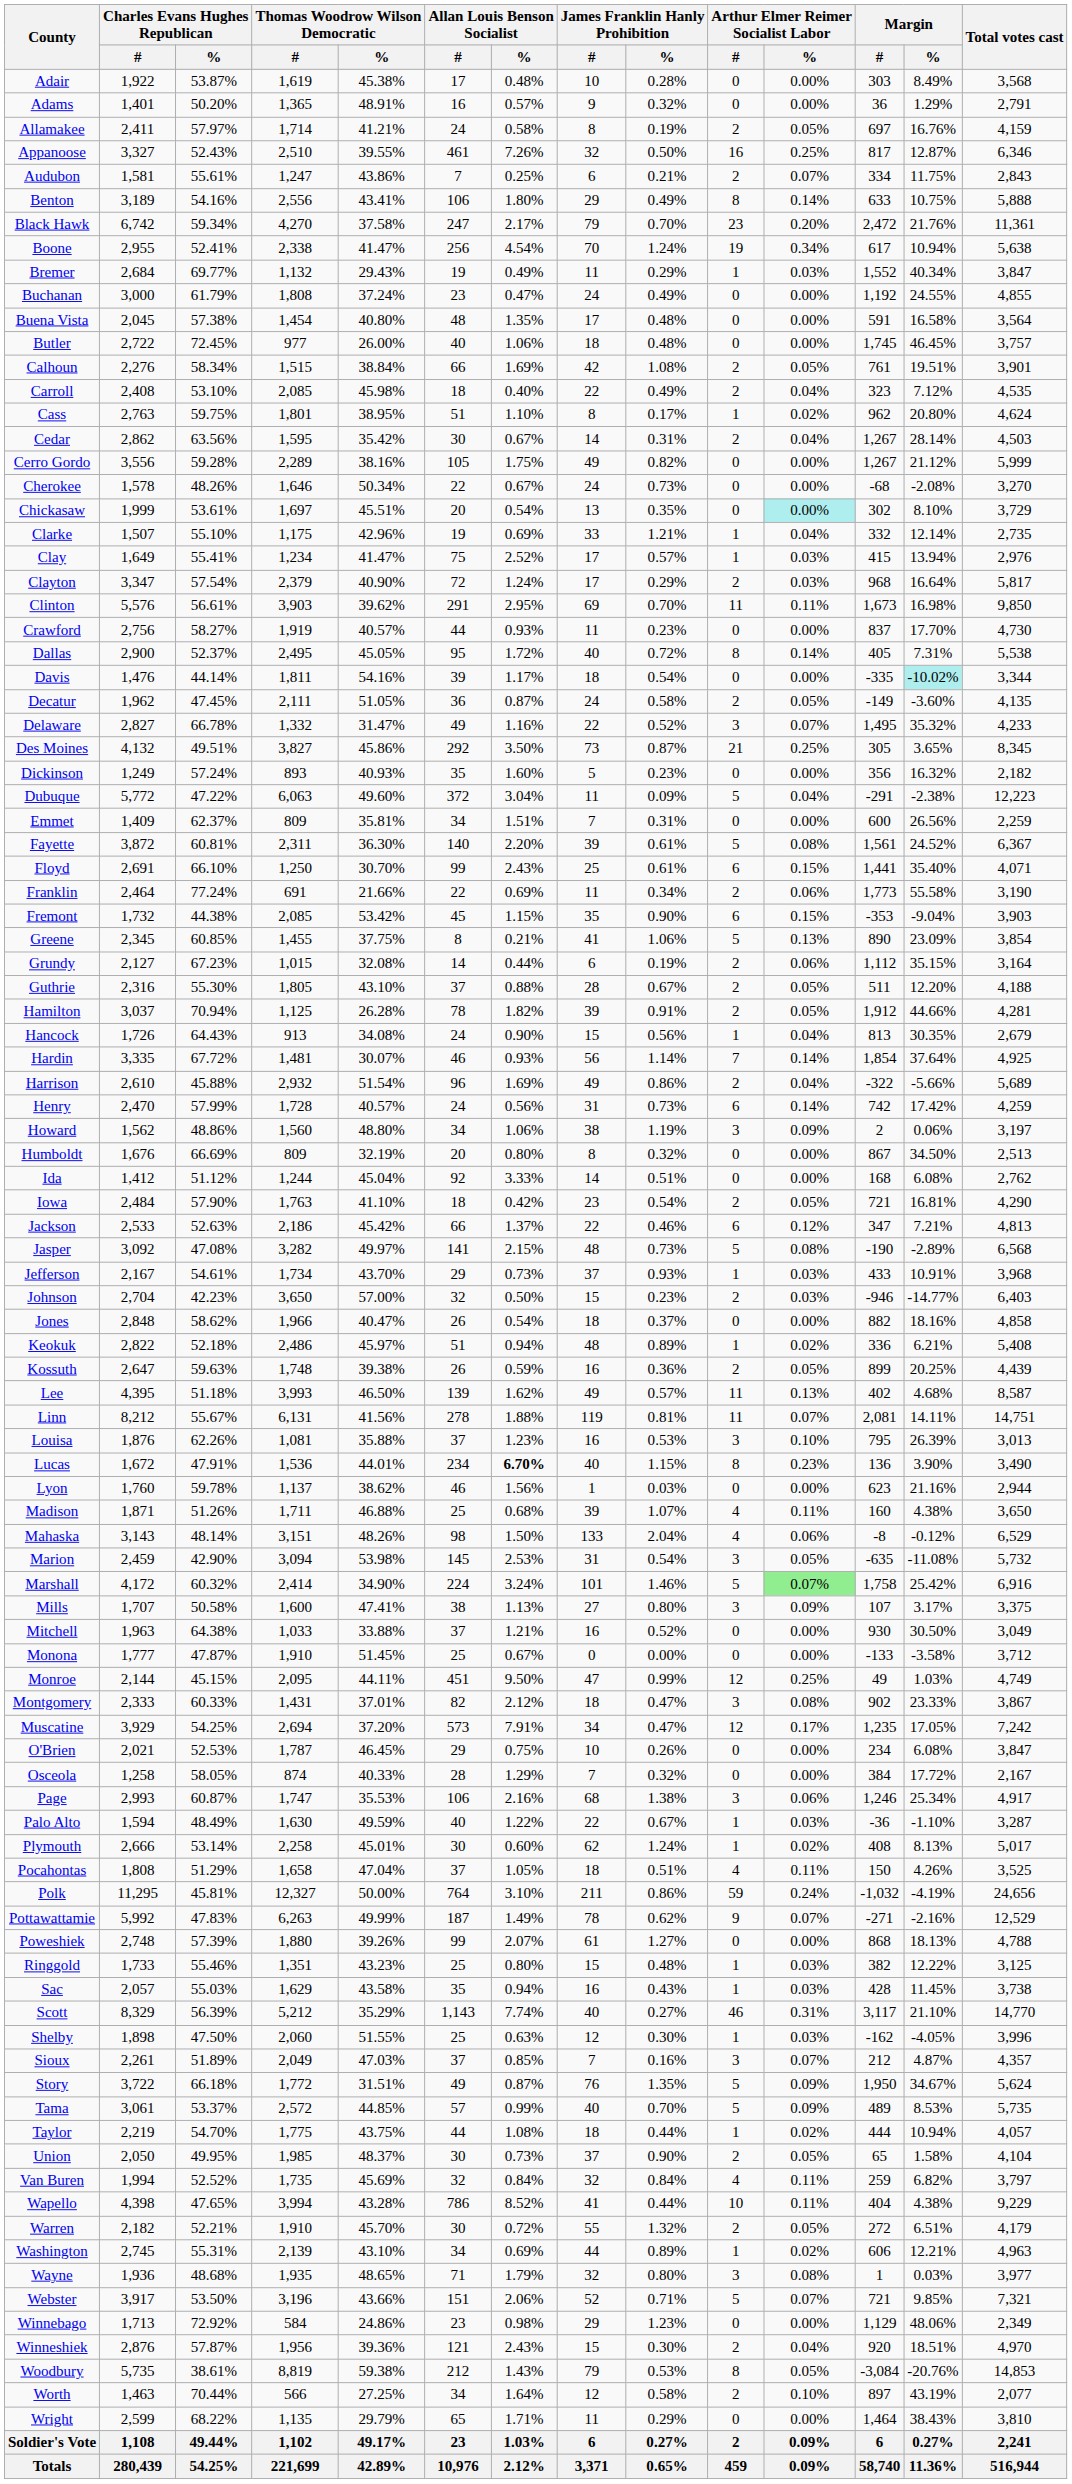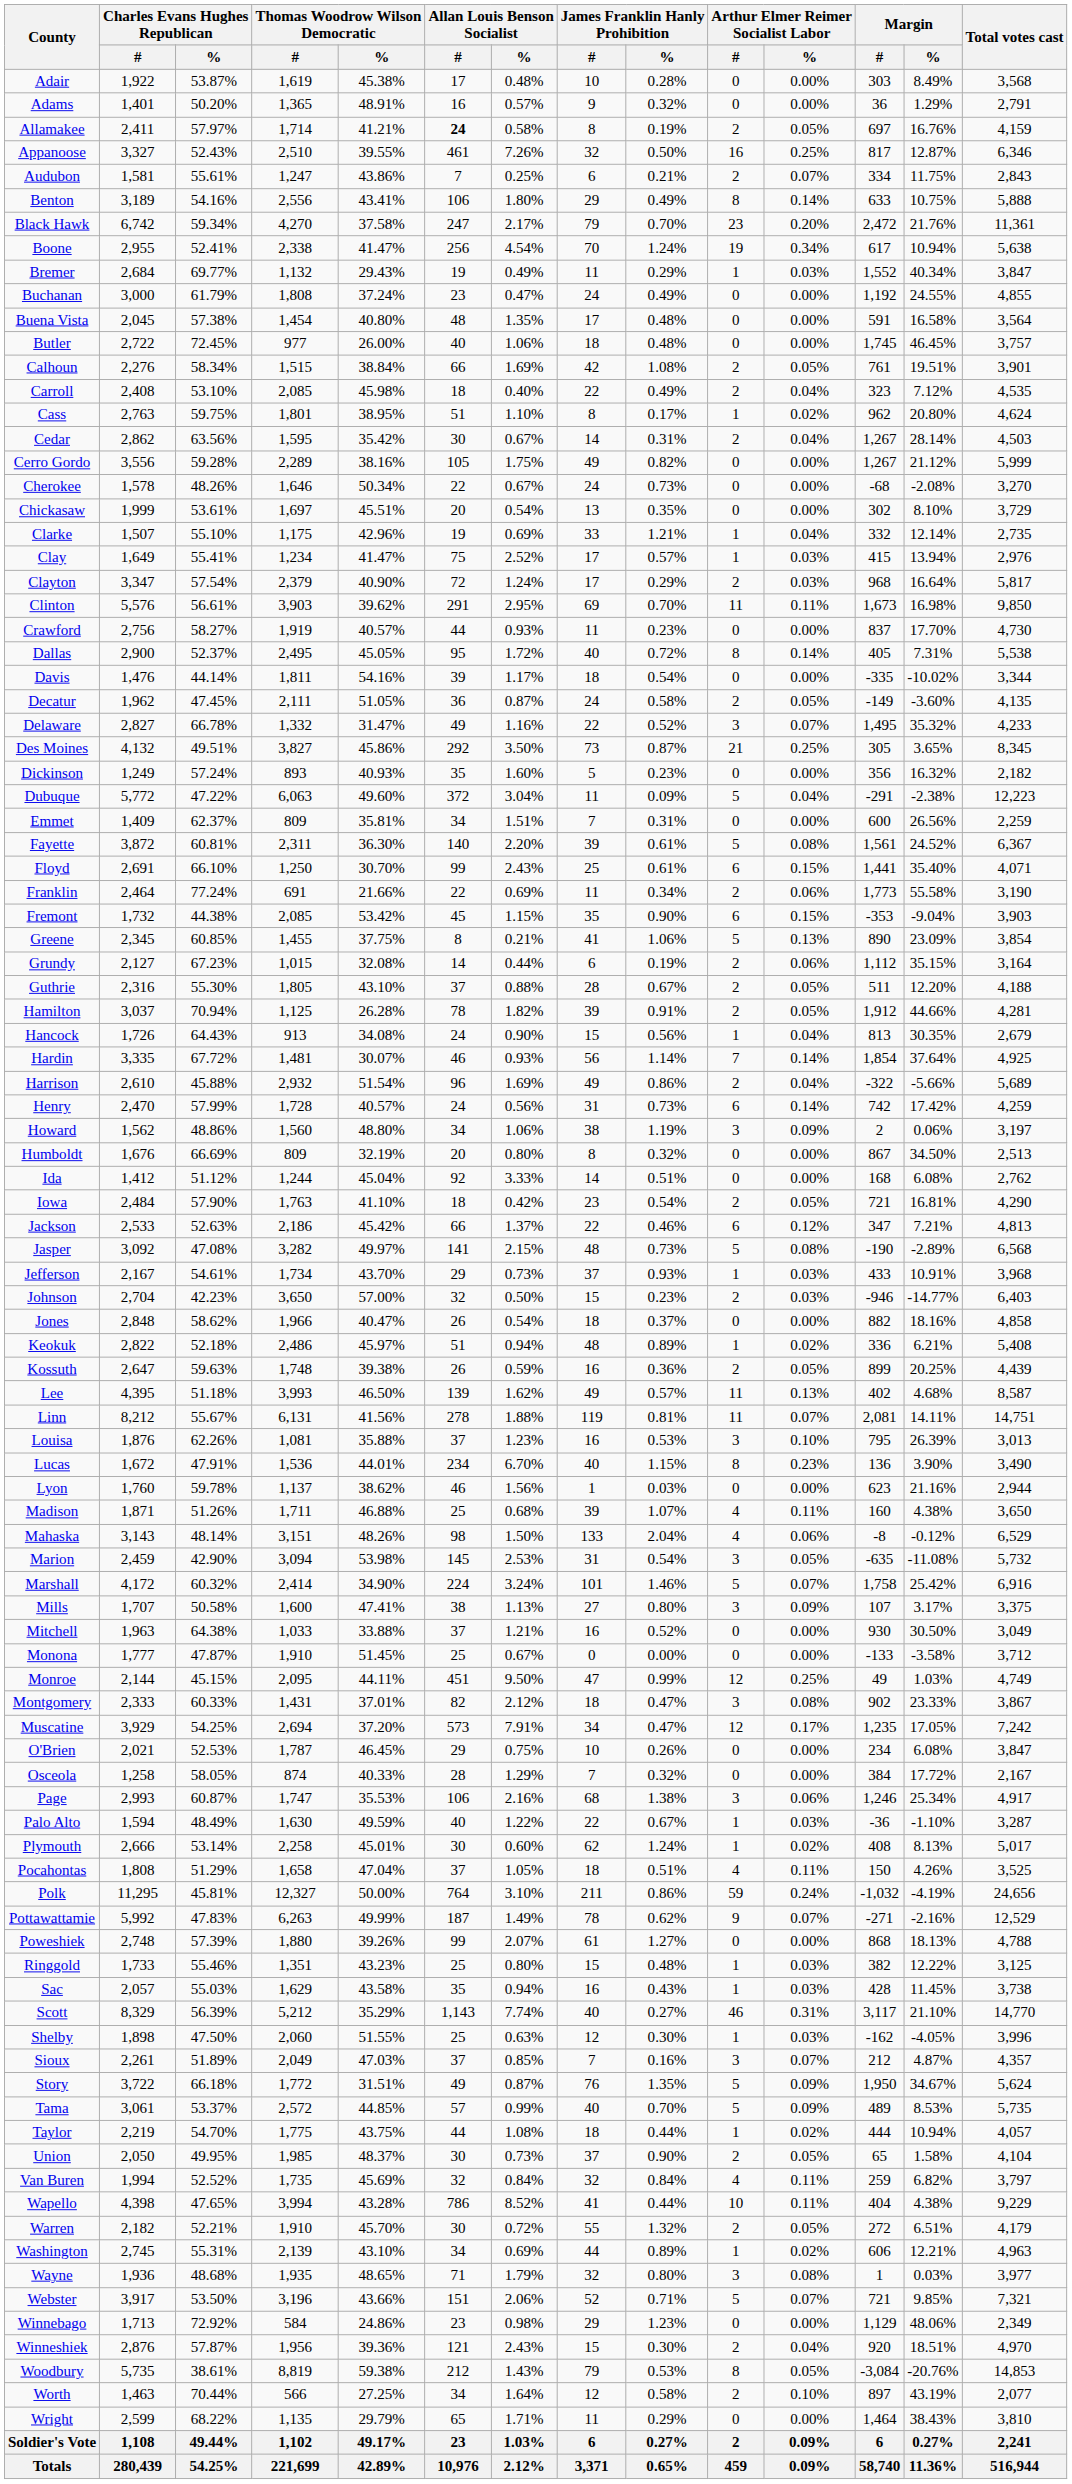(458, 128) normal -> (458, 128) bold
(810, 510) paleturquoise background -> (810, 510) no background
(933, 677) paleturquoise background -> (933, 677) no background
(524, 1464) bold -> (524, 1464) normal
(810, 1583) lightgreen background -> (810, 1583) no background
